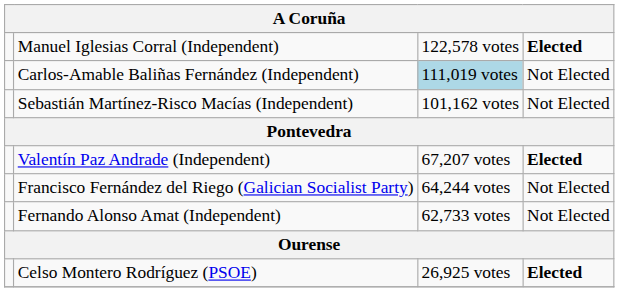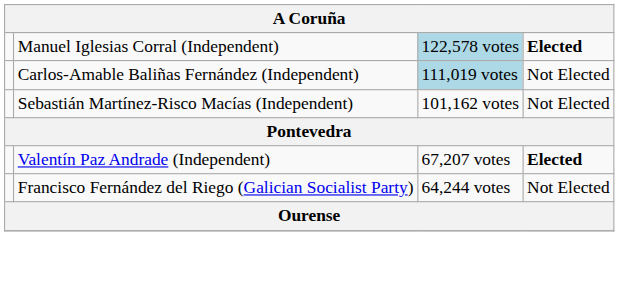(470, 46) no background -> (470, 46) lightblue background
- row: (149, 215)
- row: (137, 272)
